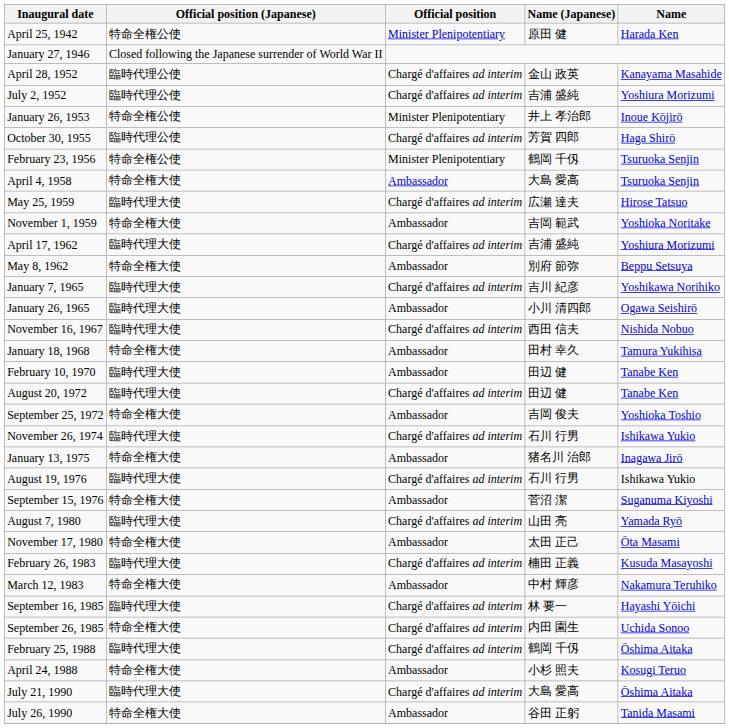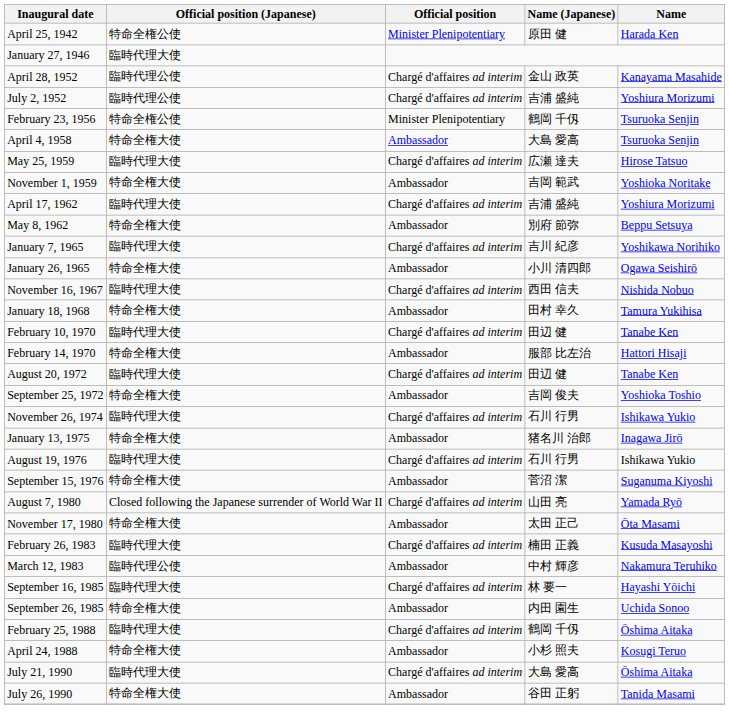(246, 54) Closed following the Japanese surrender of World War II -> (145, 55) 臨時代理大使
- row: (48, 117)
- row: (49, 138)
(145, 308) 臨時代理大使 -> (145, 267) 特命全権大使
(418, 372) Ambassador -> (455, 332) Chargé d'affaires ad interim
+ row: (51, 353)
(145, 521) 臨時代理大使 -> (246, 502) Closed following the Japanese surrender of World War II
(145, 584) 特命全権大使 -> (145, 565) 臨時代理公使
(455, 627) Chargé d'affaires ad interim -> (418, 608) Ambassador
